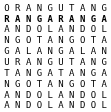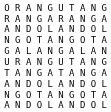(56, 19) bold -> (56, 19) normal
(56, 84) N G O T A N G O T A -> (56, 84) A N D O L A N D O L
(56, 95) A N D O L A N D O L -> (56, 95) N G O T A N G O T A
